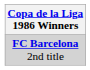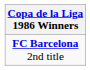(45, 50) lightgrey background -> (45, 50) no background
